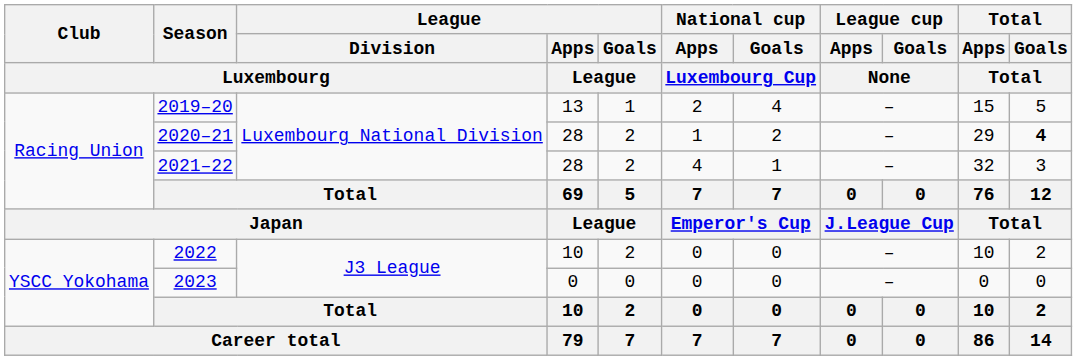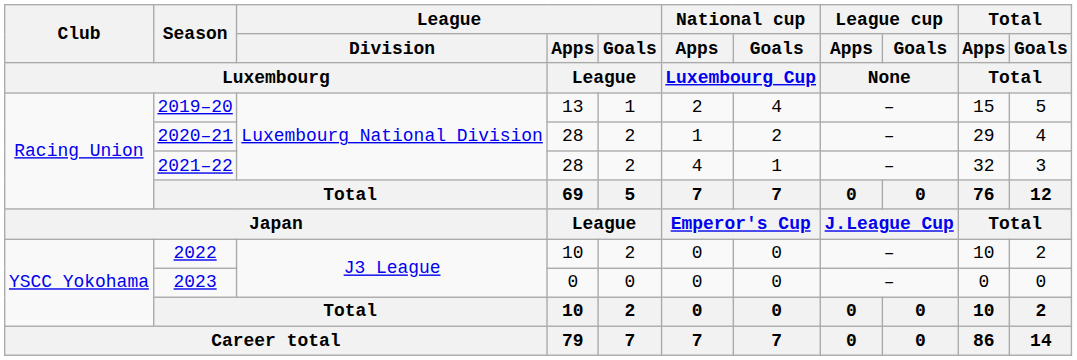(1041, 136) bold -> (1041, 136) normal
